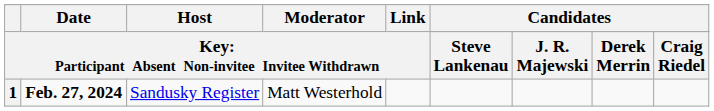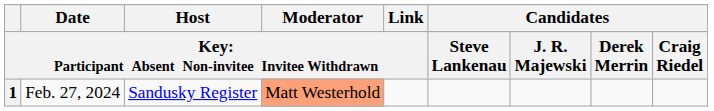(74, 92) bold -> (73, 92) normal
(325, 92) no background -> (323, 92) lightsalmon background
